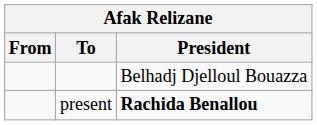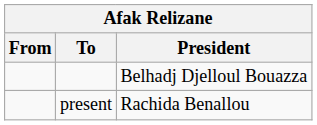(189, 104) bold -> (185, 104) normal
